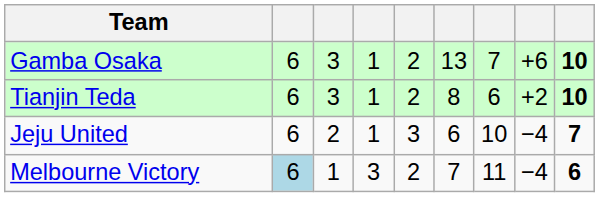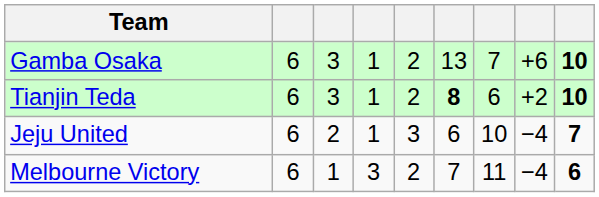(454, 97) normal -> (454, 97) bold
(293, 172) lightblue background -> (293, 172) no background
